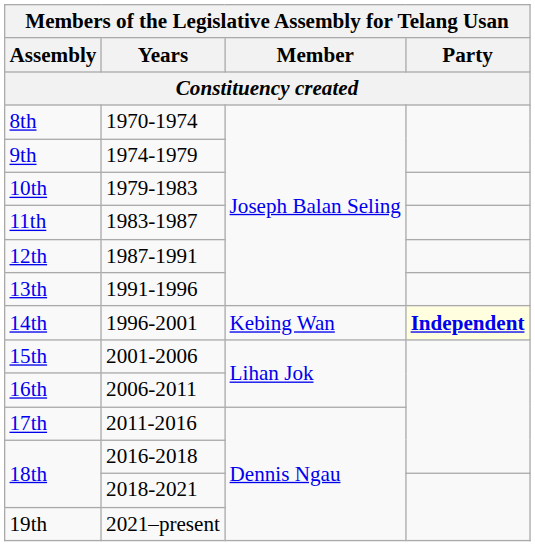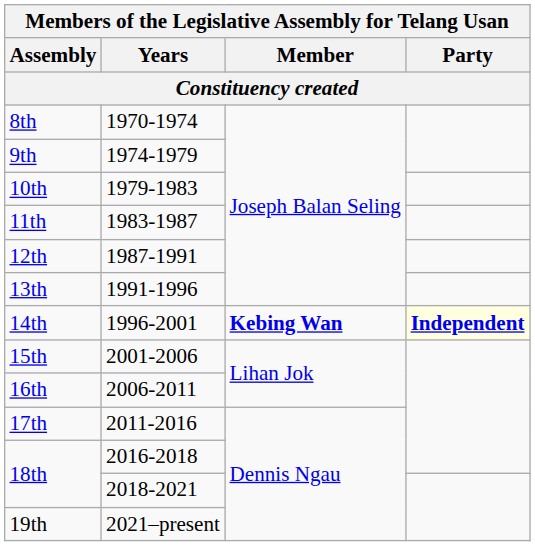(282, 322) normal -> (286, 322) bold
